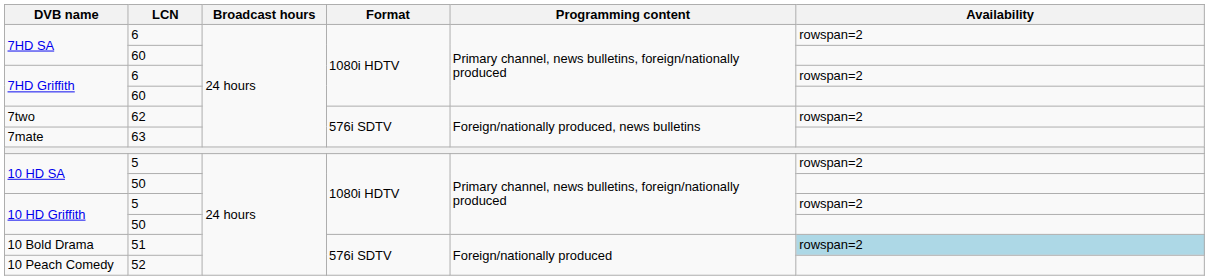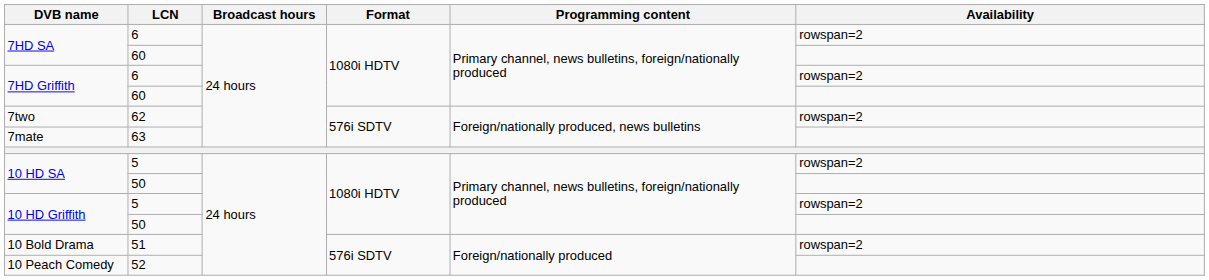(831, 244) lightblue background -> (831, 244) no background
